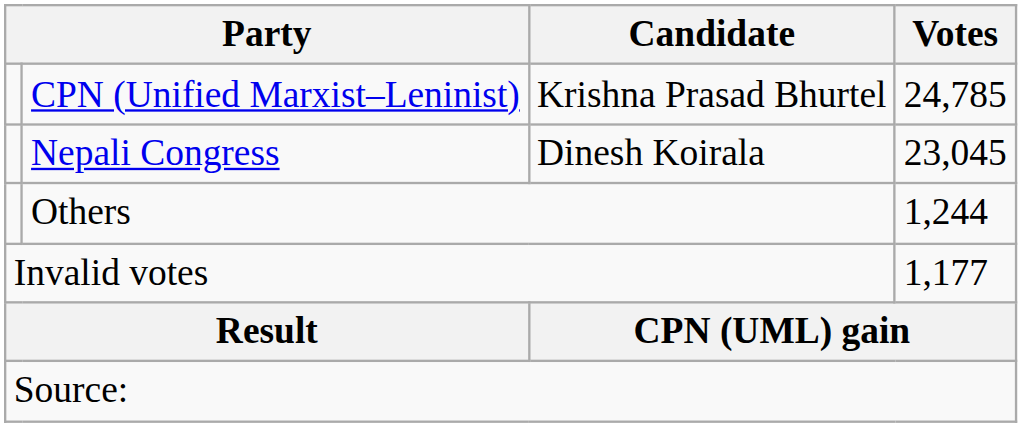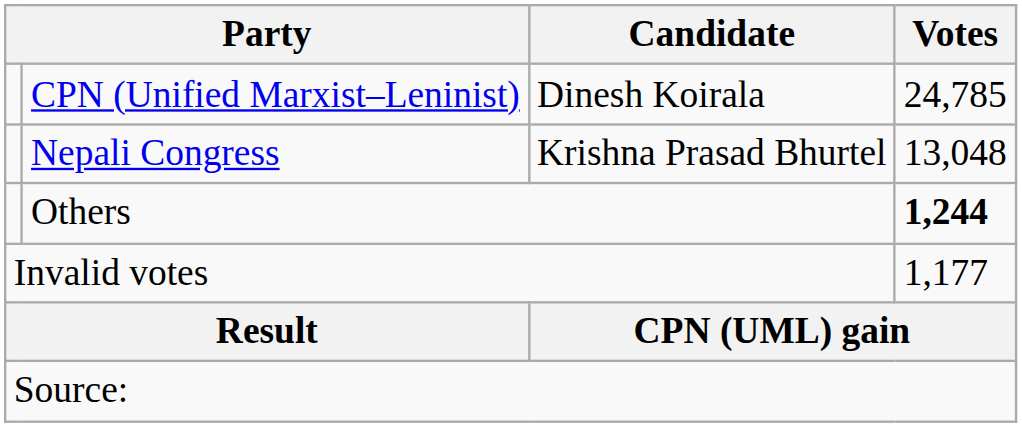(712, 93) Krishna Prasad Bhurtel -> (651, 93) Dinesh Koirala
(651, 152) Dinesh Koirala -> (712, 152) Krishna Prasad Bhurtel
(955, 152) 23,045 -> (955, 152) 13,048
(946, 212) normal -> (946, 212) bold
